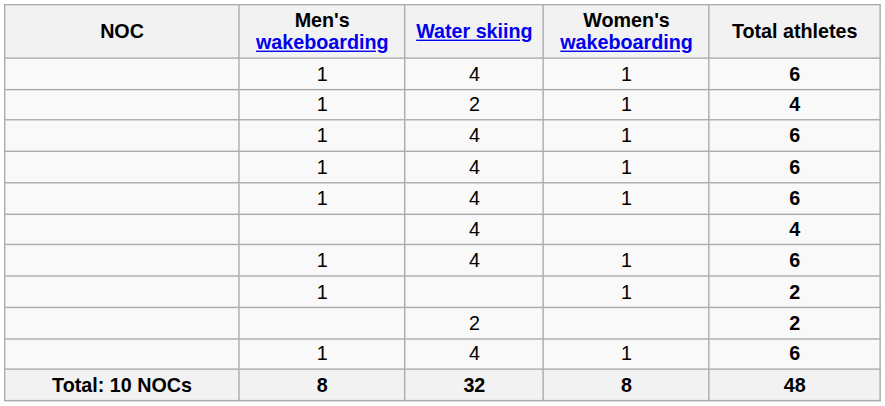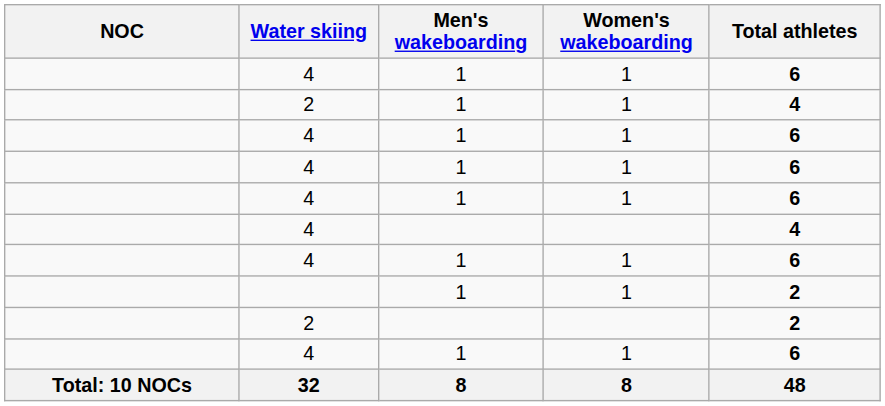columns swapped: (474, 32) <-> (322, 32)
